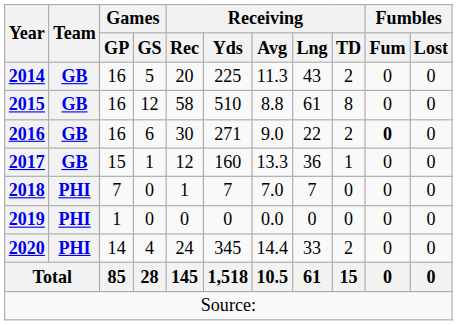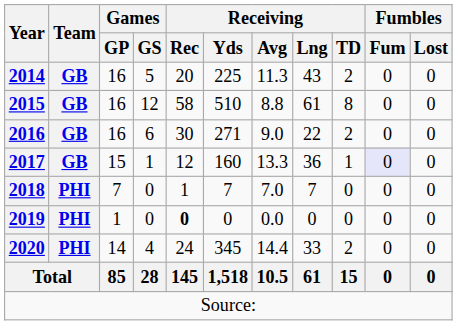(387, 133) bold -> (387, 133) normal
(387, 162) no background -> (387, 162) lavender background
(185, 219) normal -> (185, 219) bold
